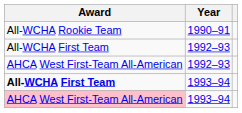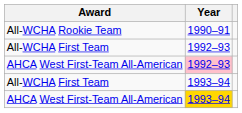(209, 64) no background -> (209, 64) pink background
(61, 82) bold -> (58, 82) normal
(95, 99) pink background -> (95, 99) no background
(209, 99) no background -> (209, 99) gold background
